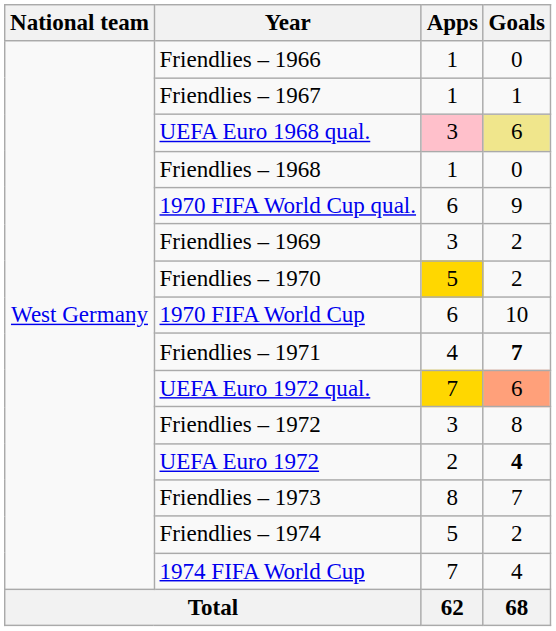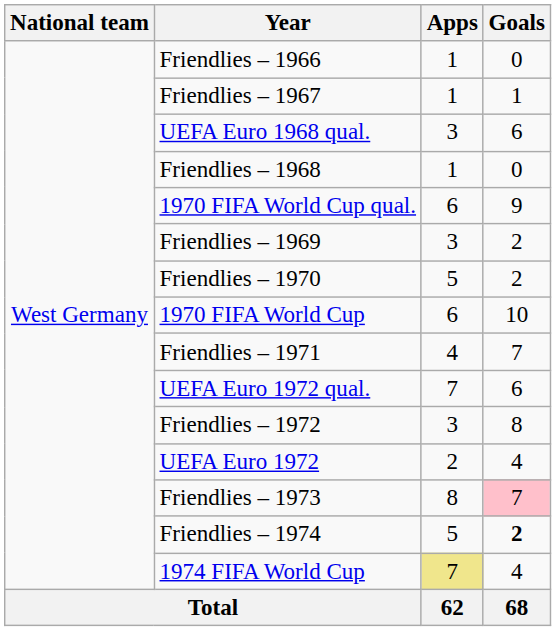(452, 132) pink background -> (452, 132) no background
(517, 132) khaki background -> (517, 132) no background
(452, 278) gold background -> (452, 278) no background
(517, 351) bold -> (517, 351) normal
(452, 388) gold background -> (452, 388) no background
(517, 388) lightsalmon background -> (517, 388) no background
(517, 461) bold -> (517, 461) normal
(517, 497) no background -> (517, 497) pink background
(517, 534) normal -> (517, 534) bold
(452, 570) no background -> (452, 570) khaki background
